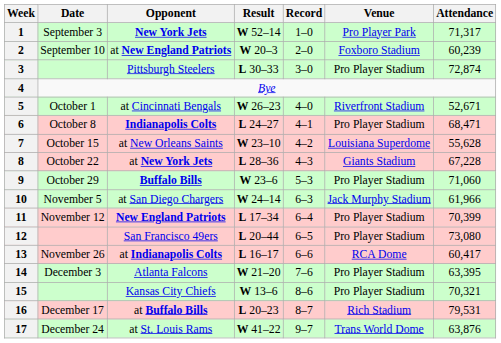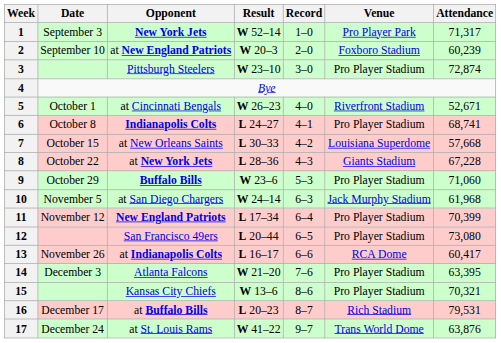(259, 69) L 30–33 -> (259, 69) W 23–10
(465, 124) 68,471 -> (465, 124) 68,741
(259, 143) W 23–10 -> (259, 143) L 30–33
(465, 143) 55,628 -> (465, 143) 57,668
(465, 198) 61,966 -> (465, 198) 61,968
